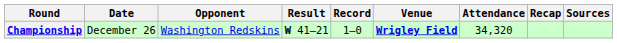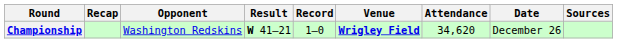columns swapped: (121, 13) <-> (546, 13)
(494, 30) 34,320 -> (456, 30) 34,620
